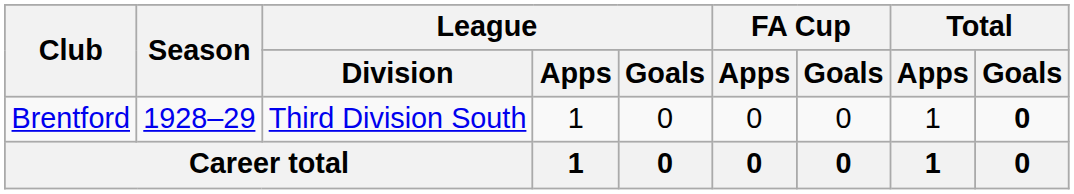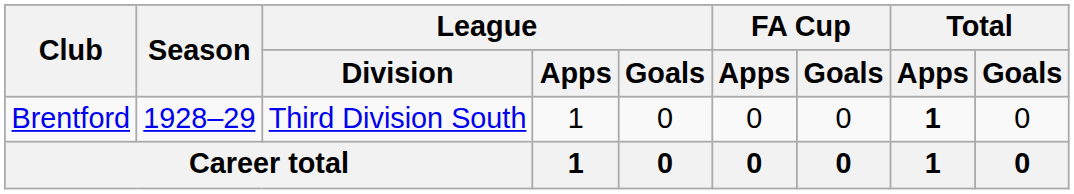(933, 118) normal -> (933, 118) bold
(1022, 118) bold -> (1022, 118) normal
